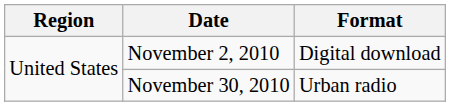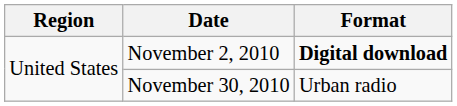(370, 52) normal -> (373, 52) bold
